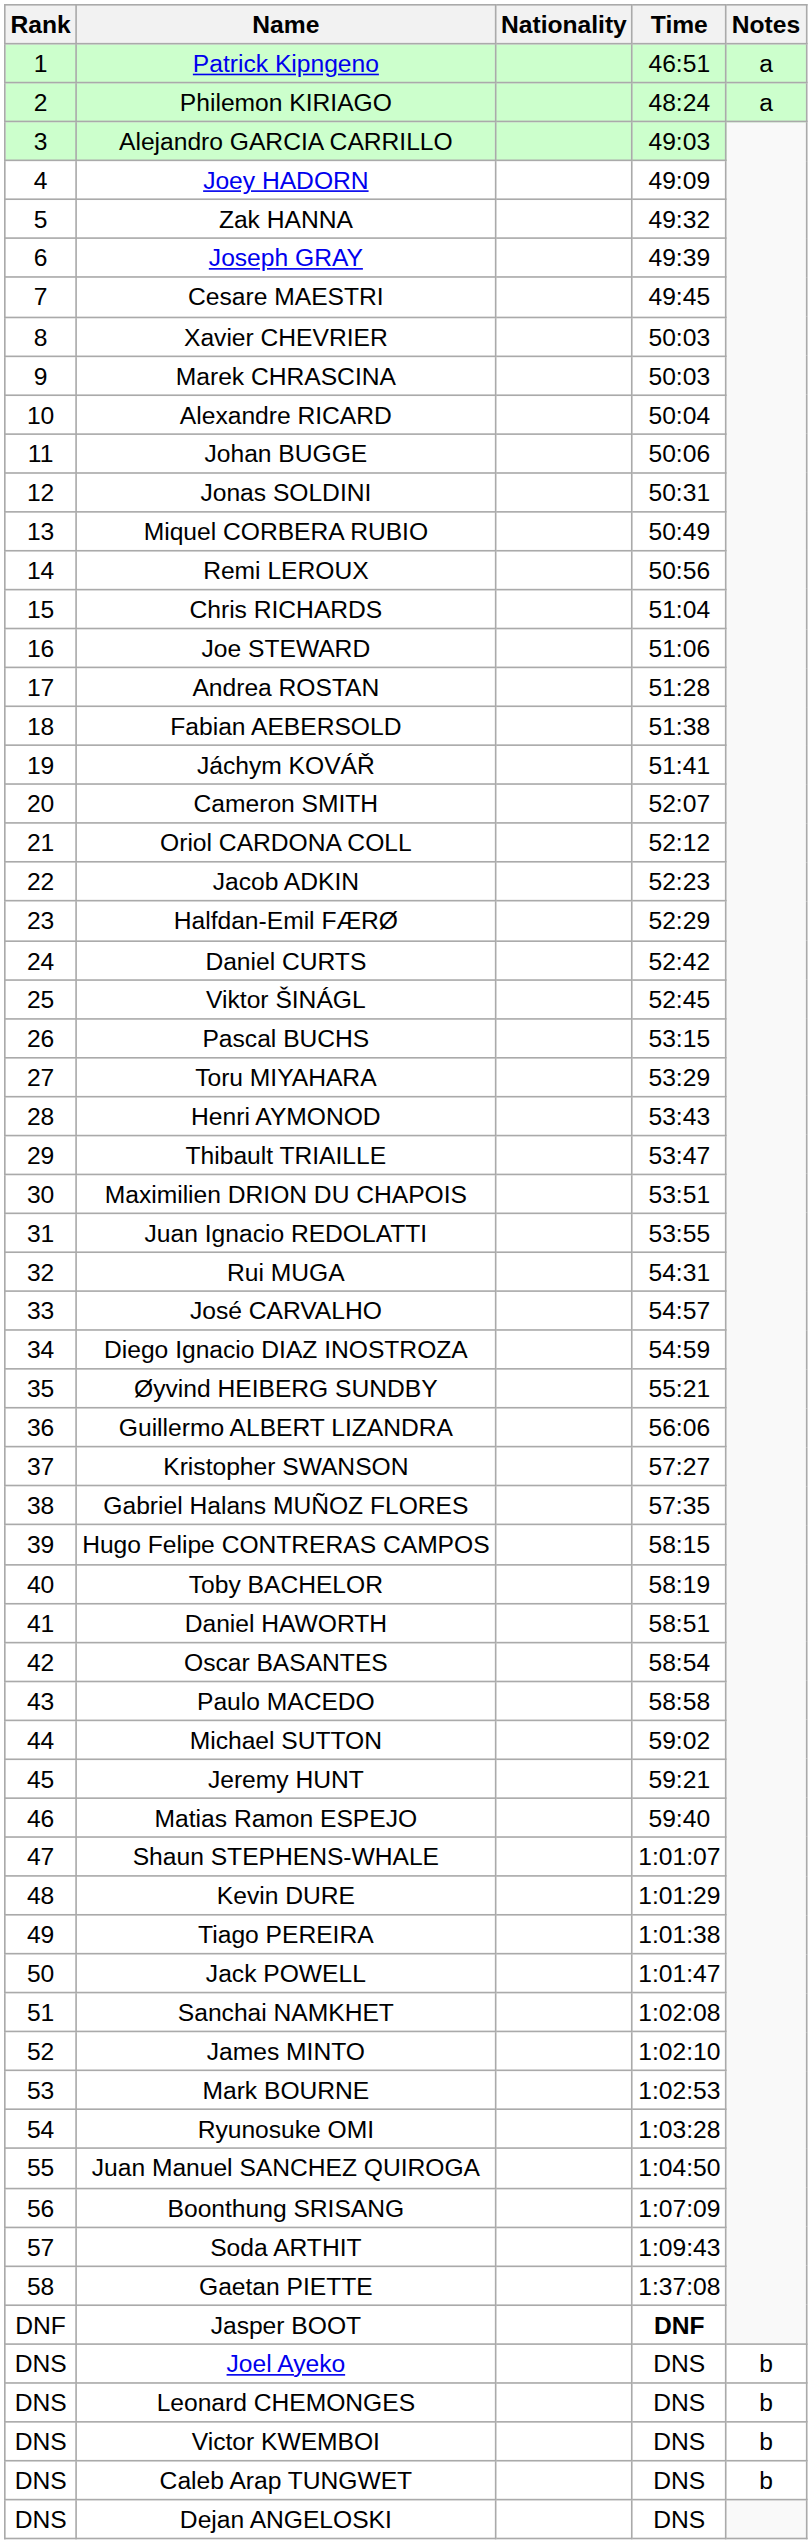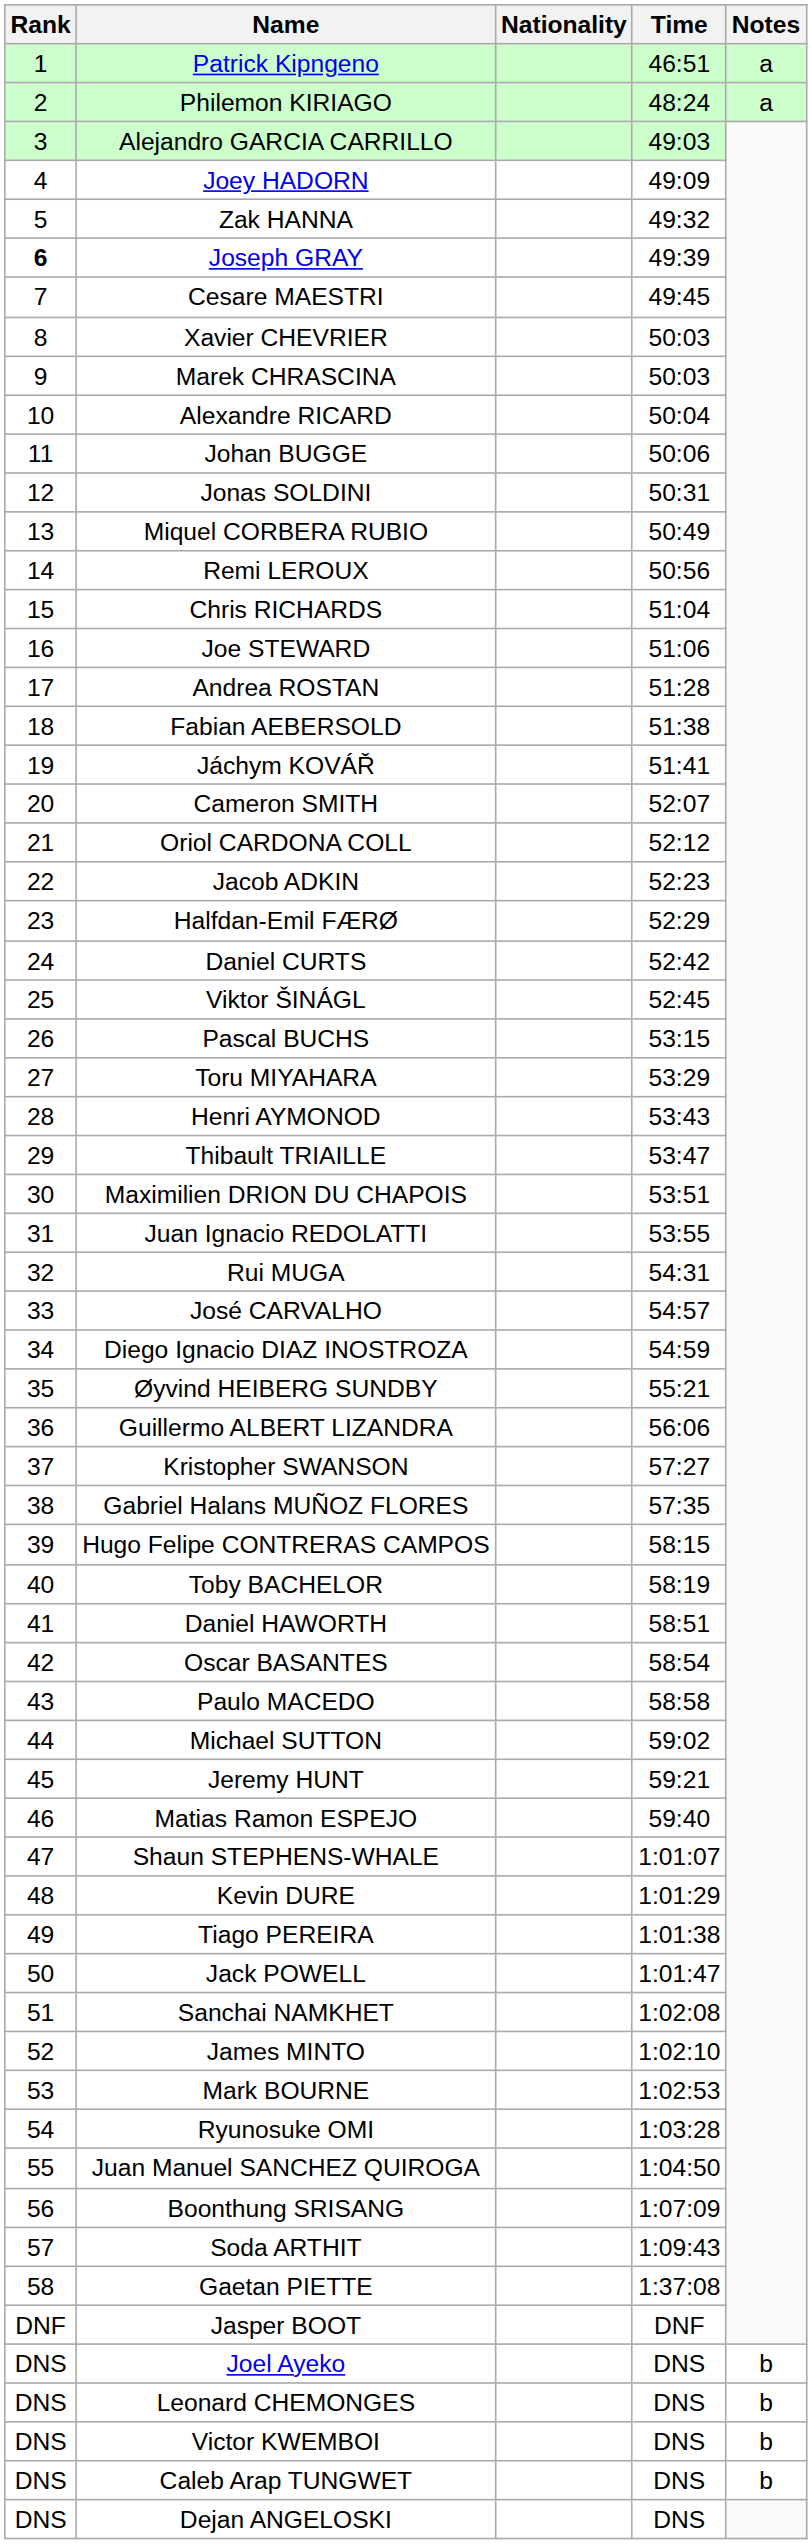(41, 258) normal -> (41, 258) bold
(679, 2324) bold -> (679, 2324) normal
